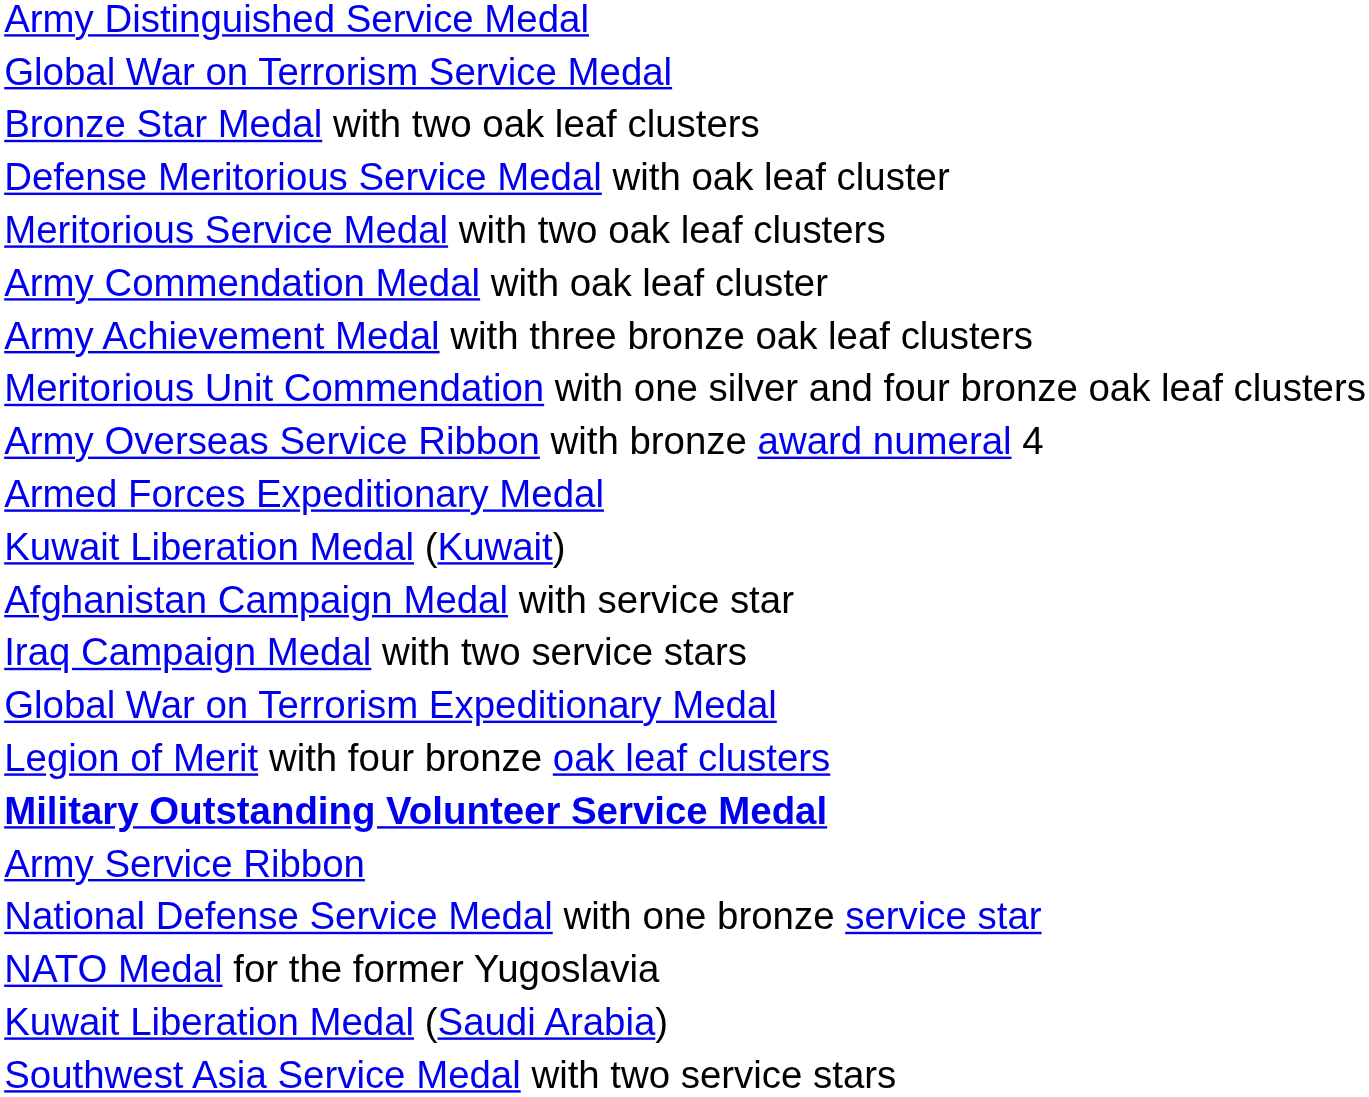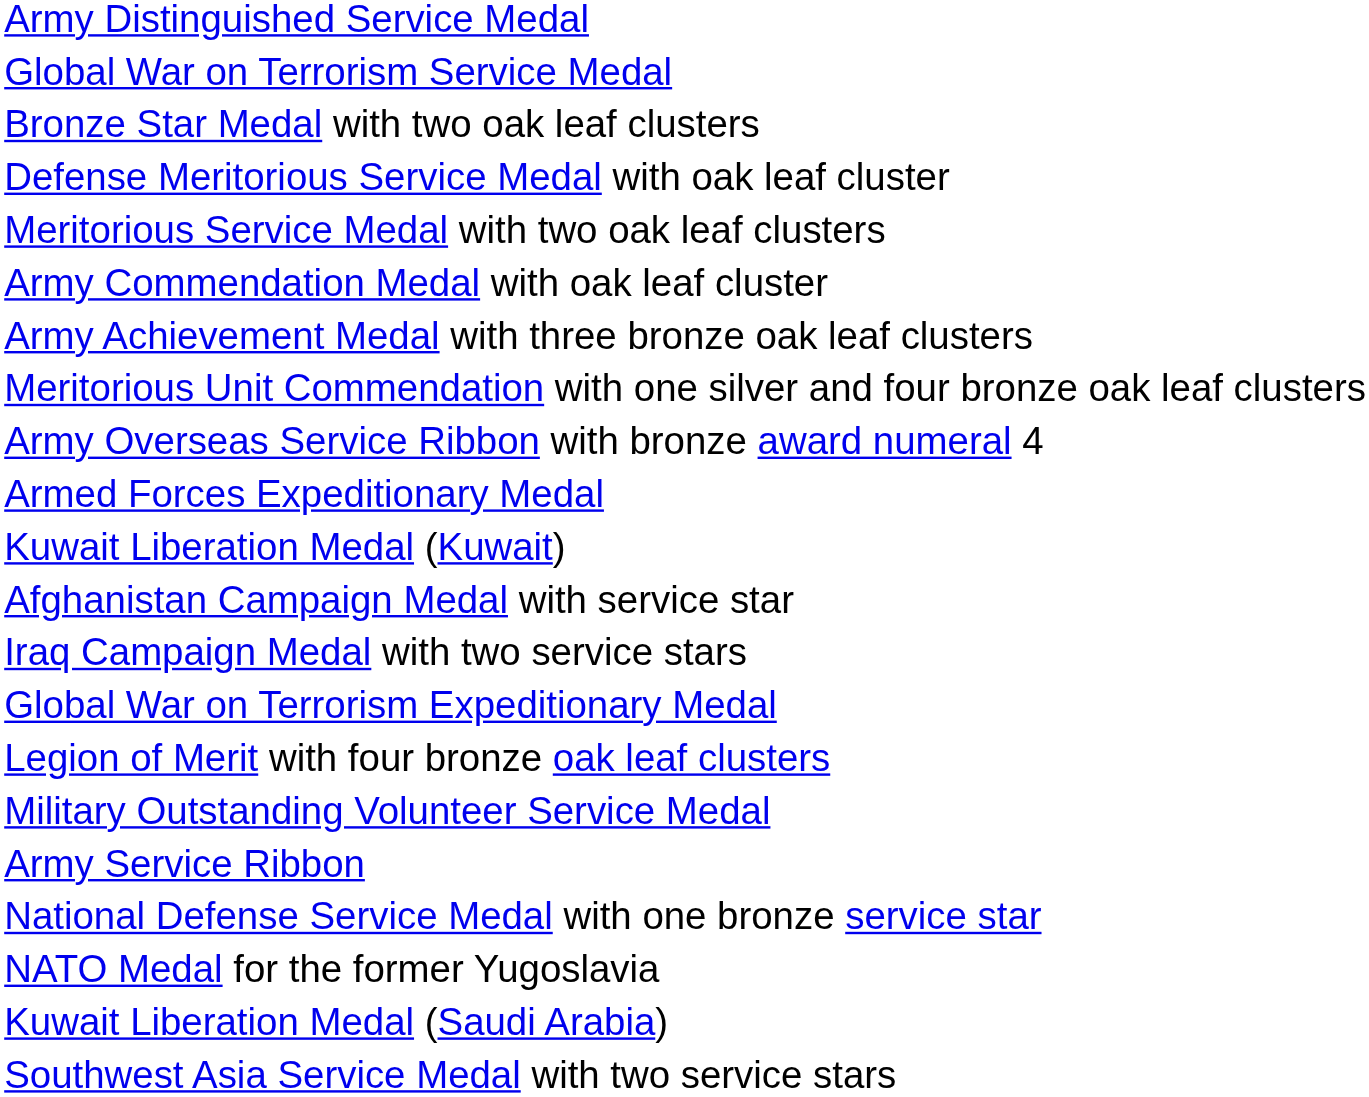(416, 811) bold -> (387, 811) normal
